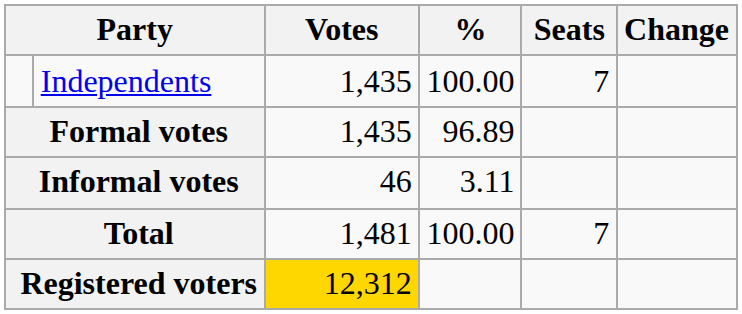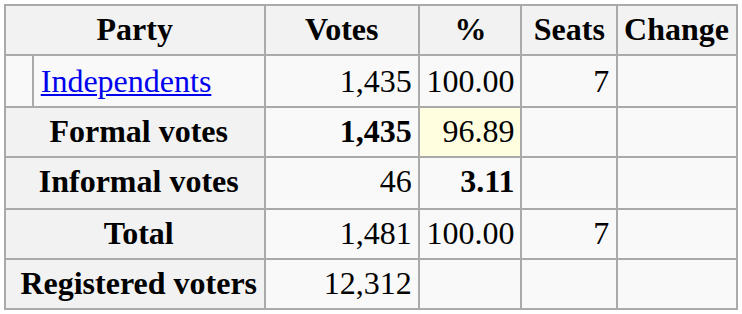(376, 131) normal -> (376, 131) bold
(479, 131) no background -> (479, 131) lightyellow background
(487, 182) normal -> (487, 182) bold
(368, 283) gold background -> (368, 283) no background
